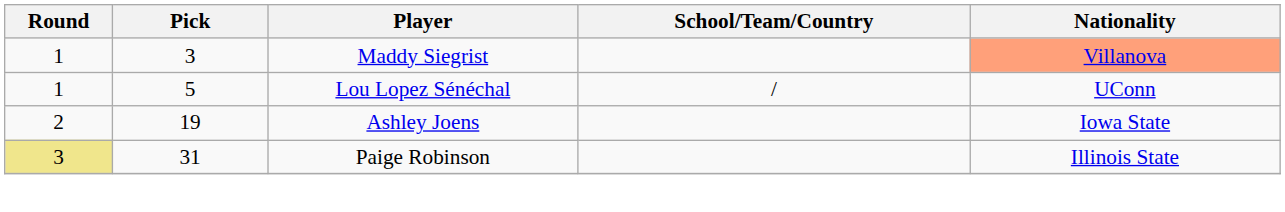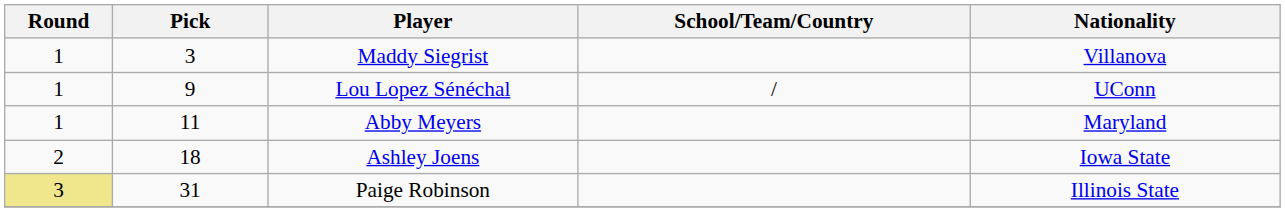(1125, 55) lightsalmon background -> (1125, 55) no background
(190, 88) 5 -> (190, 88) 9
+ row: (423, 122)
(190, 122) 19 -> (190, 156) 18
